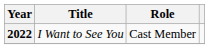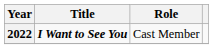(81, 33) normal -> (82, 33) bold
